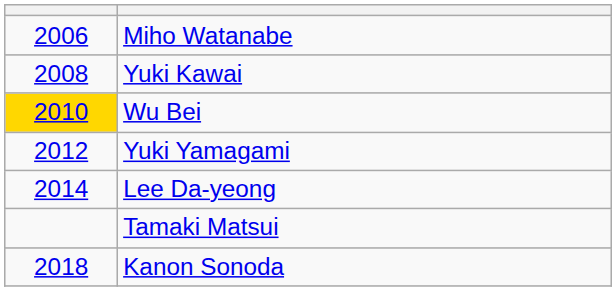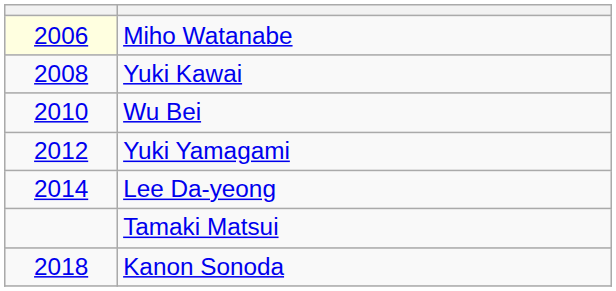(61, 34) no background -> (61, 34) lightyellow background
(61, 112) gold background -> (61, 112) no background
